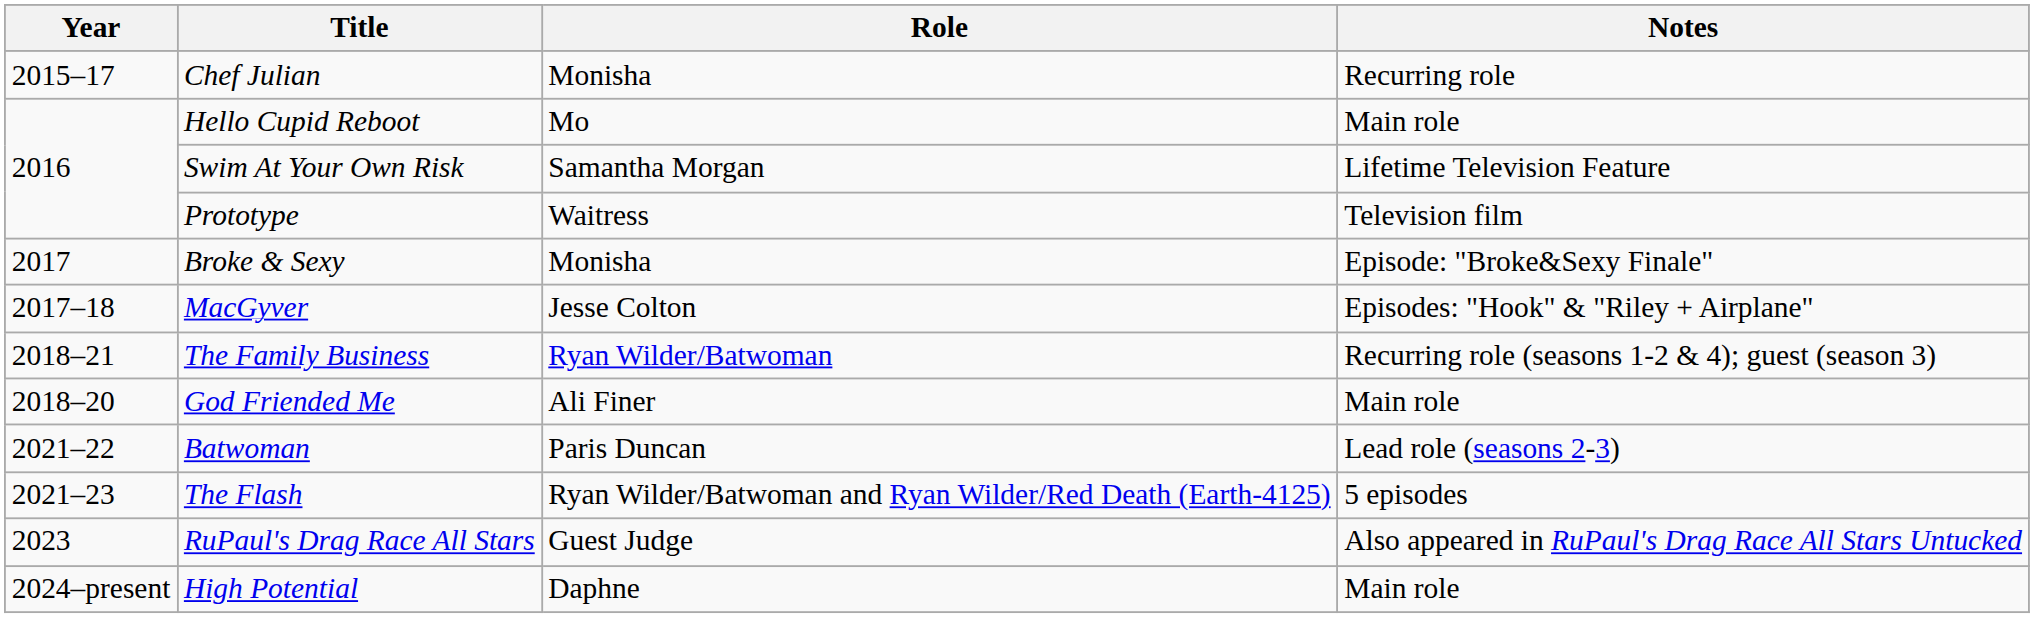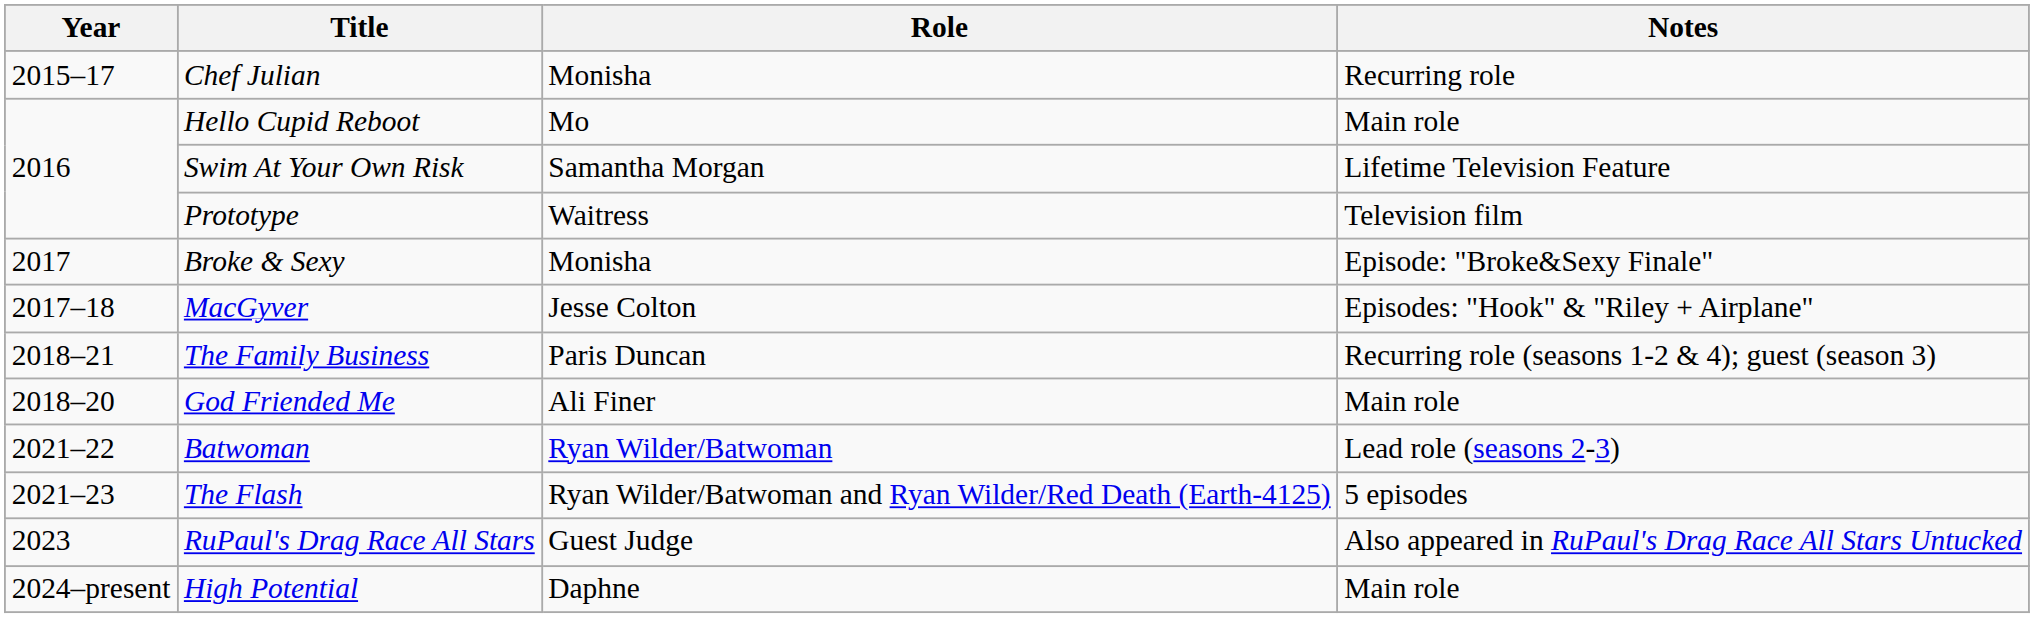(690, 354) Ryan Wilder/Batwoman -> (627, 354) Paris Duncan
(627, 448) Paris Duncan -> (690, 448) Ryan Wilder/Batwoman
